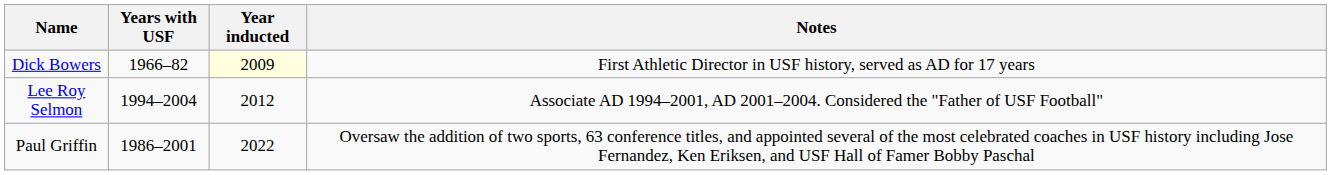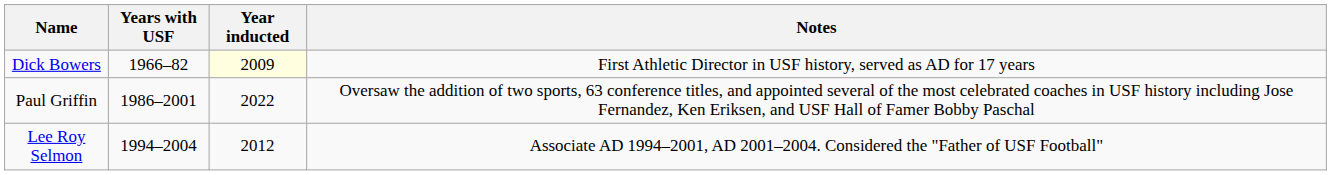rows swapped: (56, 100) <-> (56, 146)
